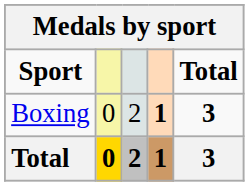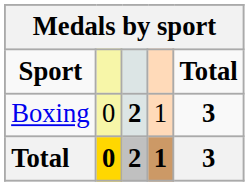(135, 114) normal -> (135, 114) bold
(160, 114) bold -> (160, 114) normal
